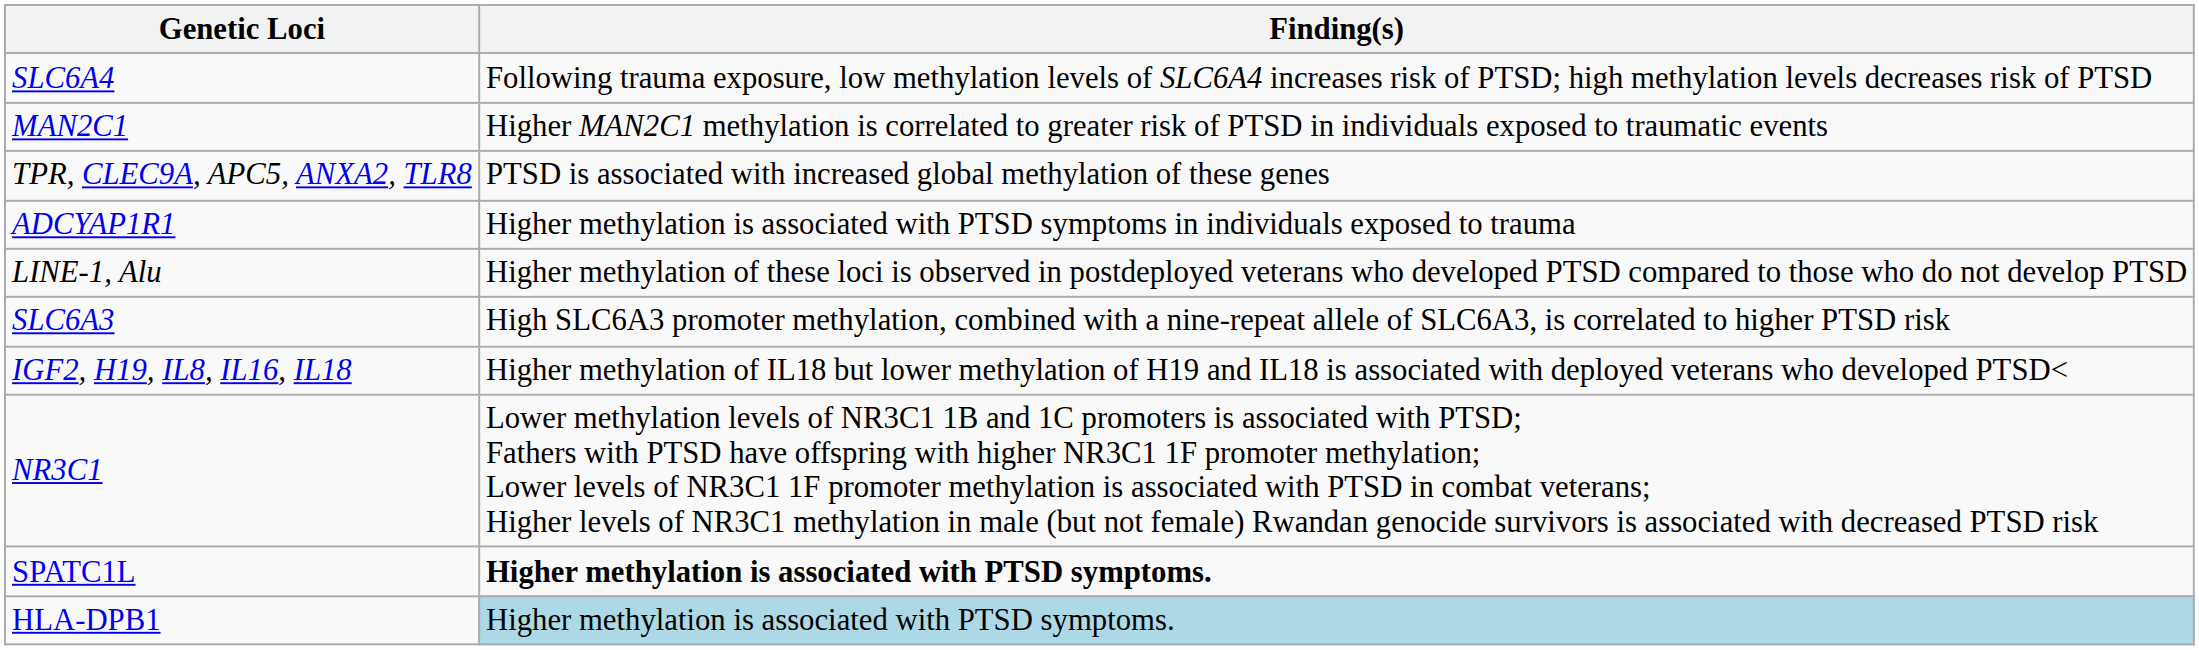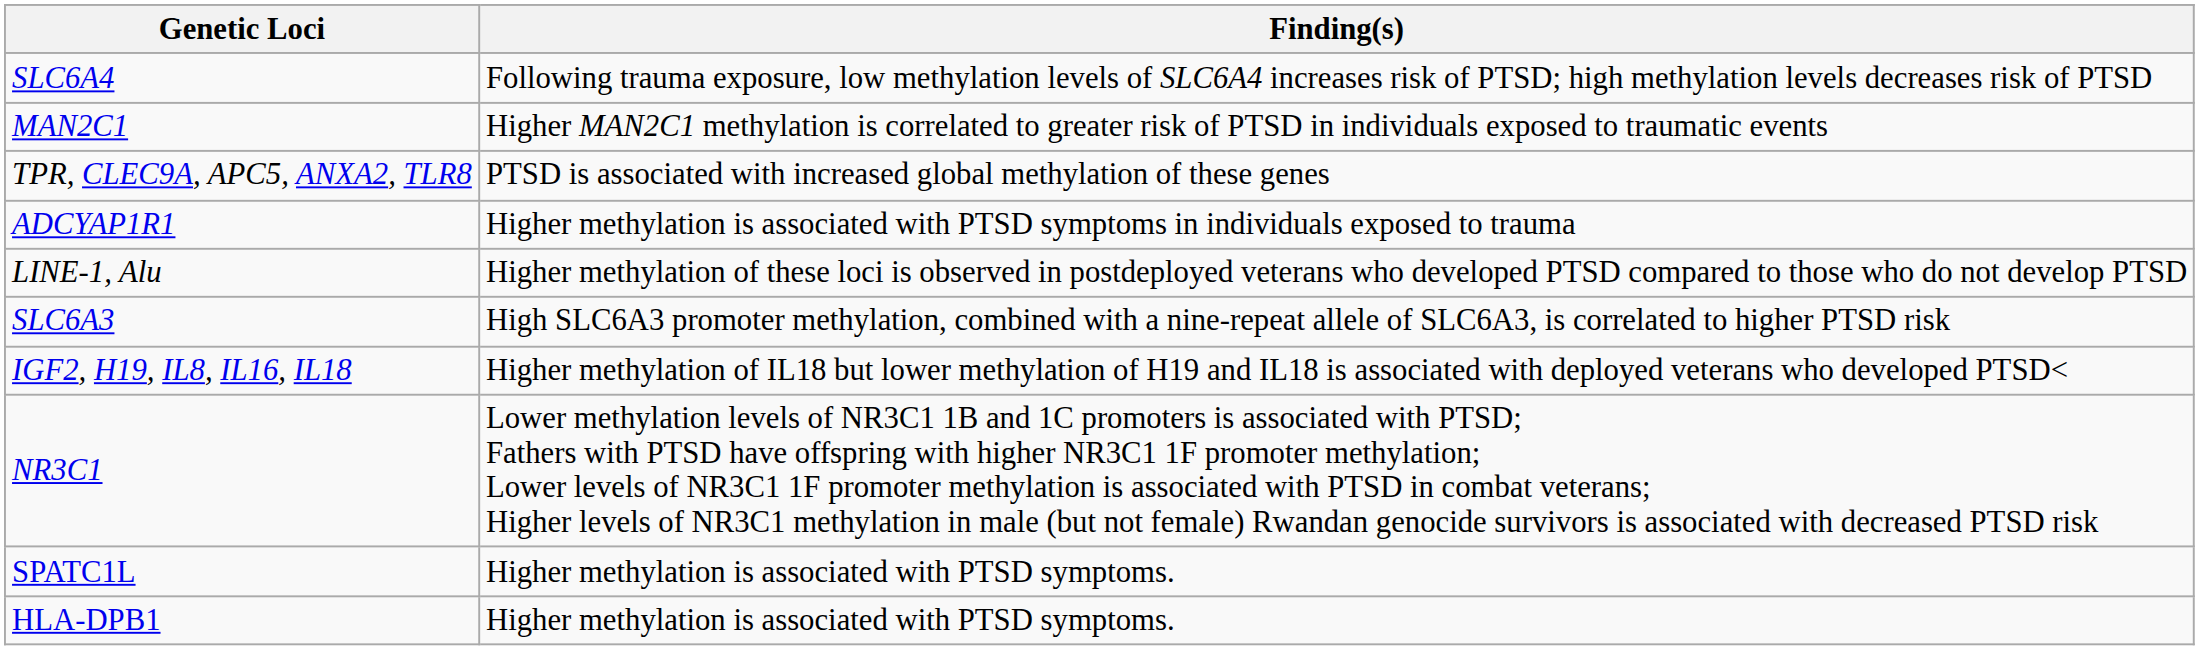(849, 571) bold -> (830, 571) normal
(830, 619) lightblue background -> (830, 619) no background
